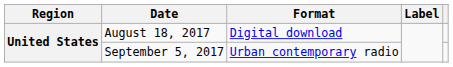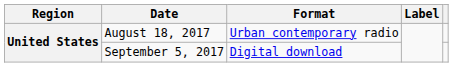(286, 33) Digital download -> (314, 33) Urban contemporary radio
(314, 52) Urban contemporary radio -> (286, 52) Digital download
